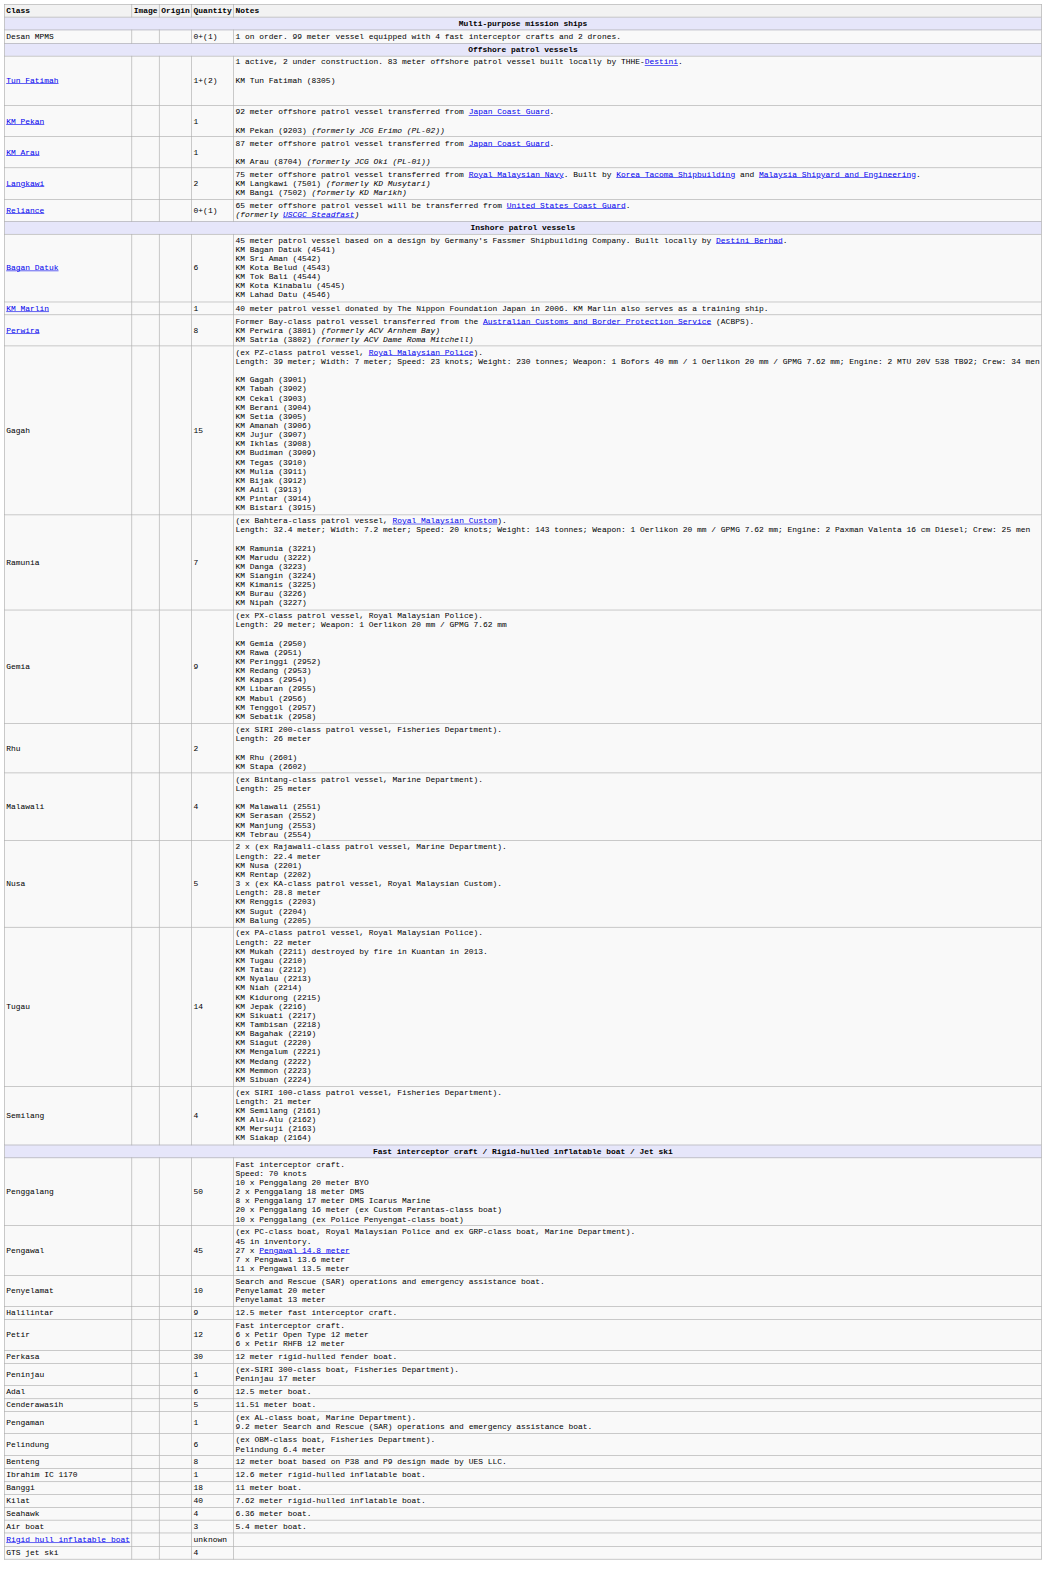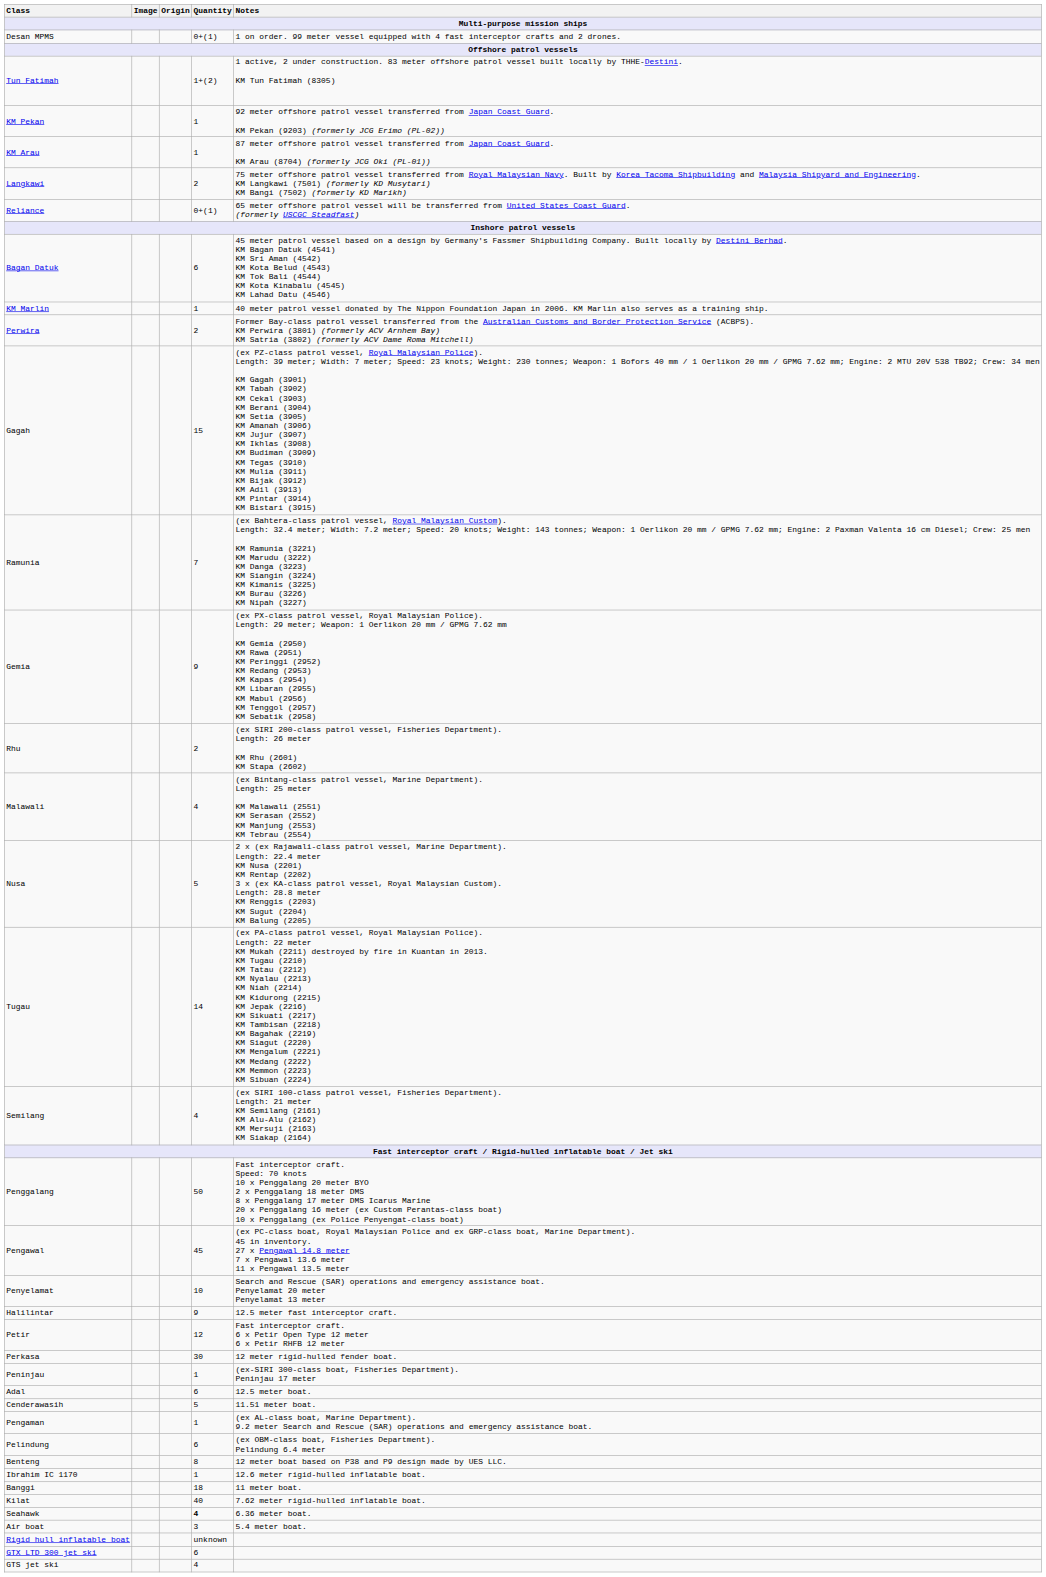(196, 331) 8 -> (196, 331) 2
(196, 1514) normal -> (196, 1514) bold
+ row: (51, 1553)
